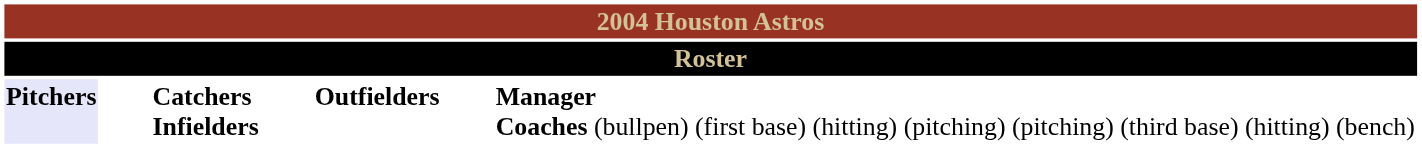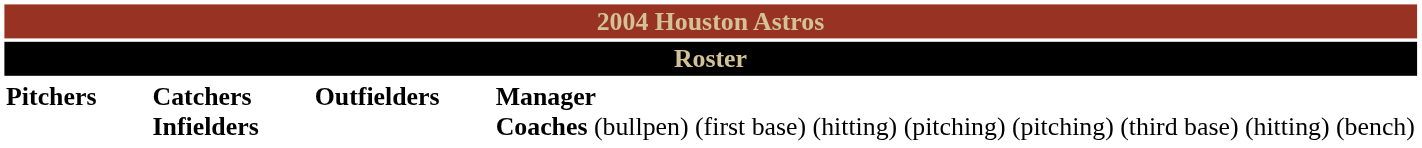(51, 95) lavender background -> (51, 95) no background
